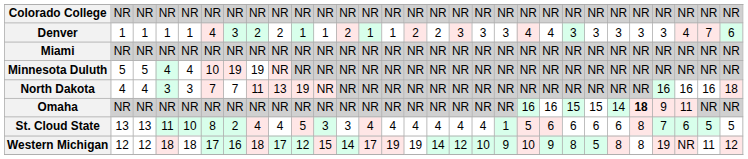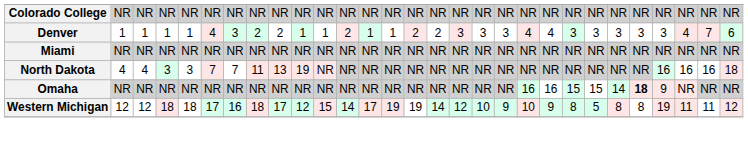- row: (58, 70)
(686, 107) 11 -> (686, 88) NR
- row: (58, 126)
(686, 145) NR -> (686, 107) 11
